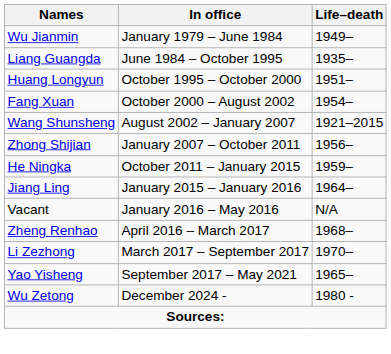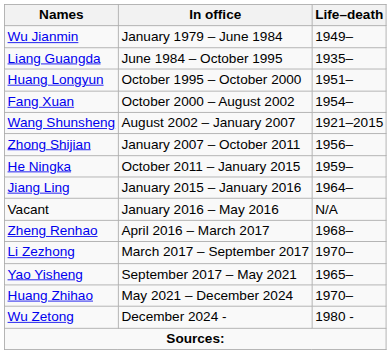+ row: (50, 295)
